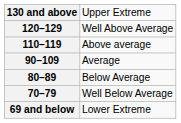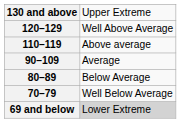(116, 110) no background -> (116, 110) lightgrey background
